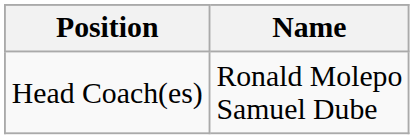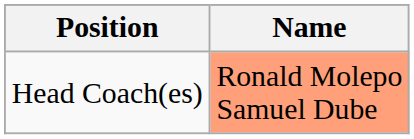(309, 92) no background -> (309, 92) lightsalmon background
